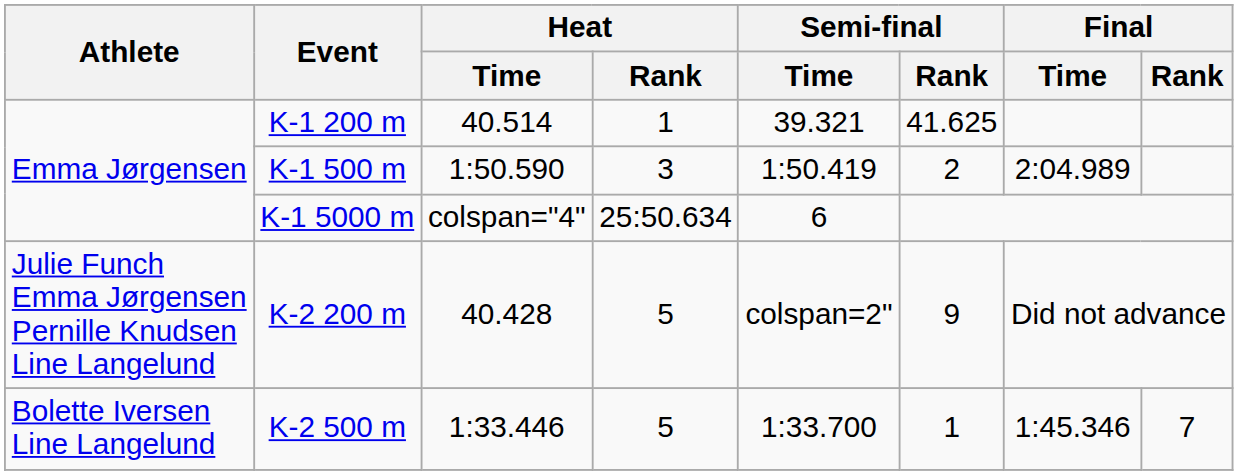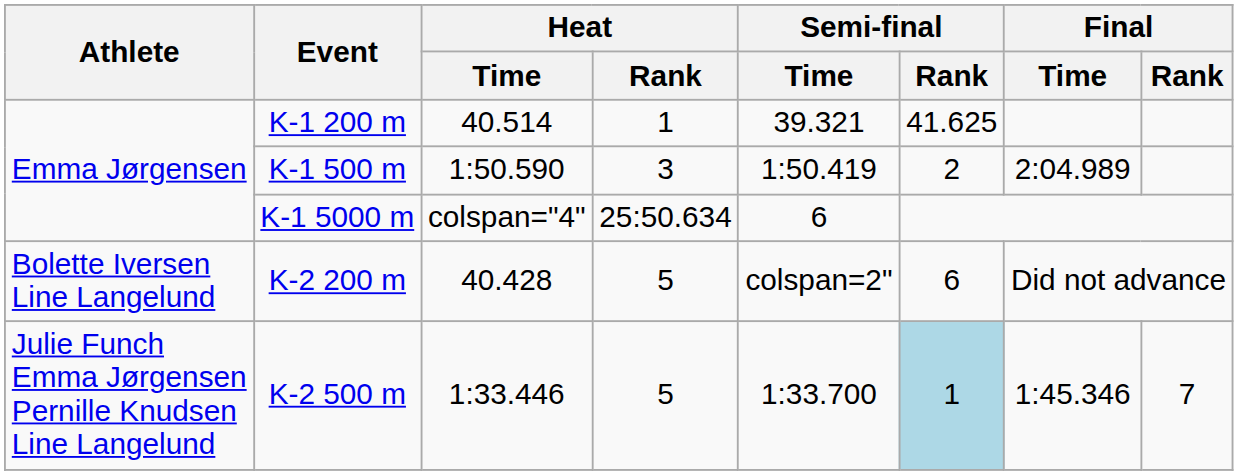(129, 314) Julie Funch Emma Jørgensen Pernille Knudsen Line Langelund -> (114, 280) Bolette Iversen Line Langelund
(952, 314) 9 -> (952, 280) 6
(114, 428) Bolette Iversen Line Langelund -> (129, 394) Julie Funch Emma Jørgensen Pernille Knudsen Line Langelund
(952, 428) no background -> (952, 394) lightblue background
